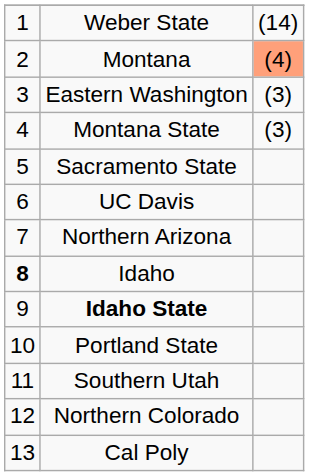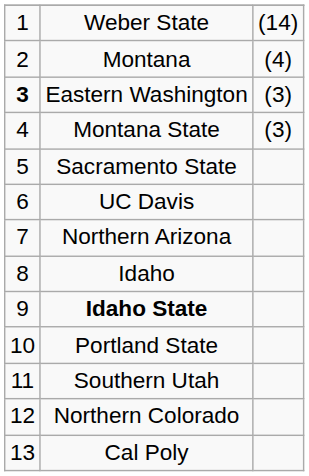(278, 58) lightsalmon background -> (278, 58) no background
(22, 94) normal -> (22, 94) bold
(22, 273) bold -> (22, 273) normal
